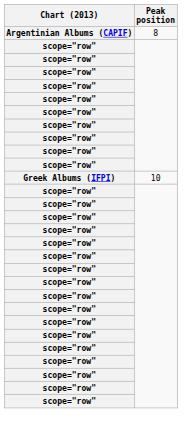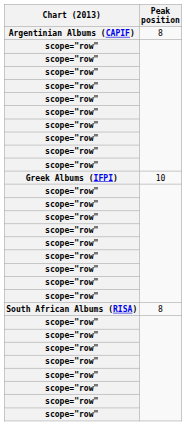+ row: (72, 309)
